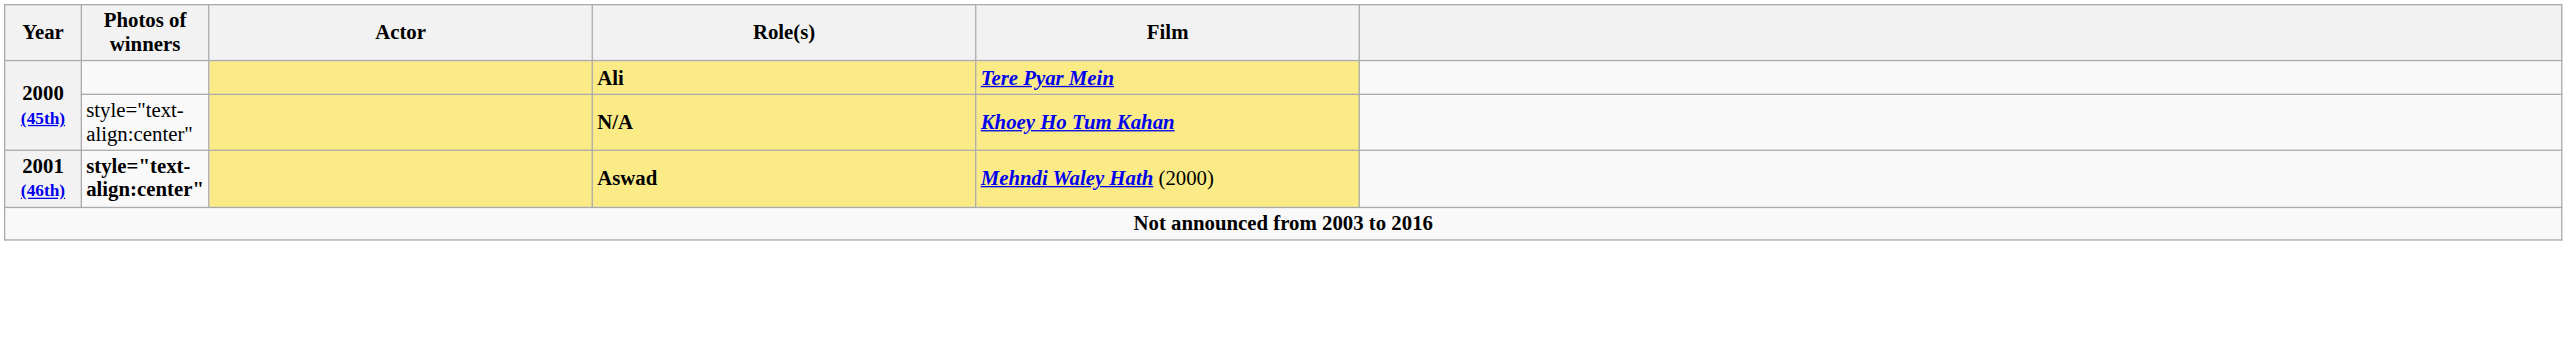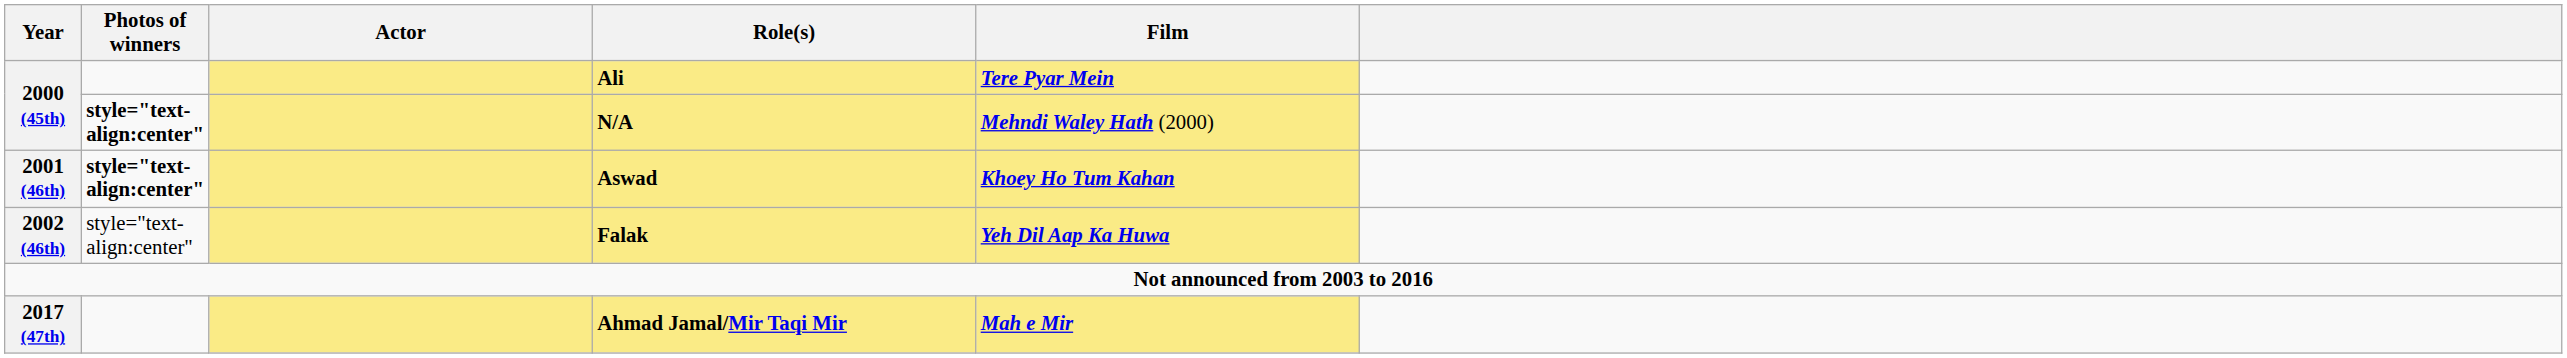(139, 122) normal -> (145, 122) bold
(1078, 122) Khoey Ho Tum Kahan -> (1097, 122) Mehndi Waley Hath (2000)
(1097, 178) Mehndi Waley Hath (2000) -> (1078, 178) Khoey Ho Tum Kahan
+ row: (623, 234)
+ row: (722, 324)
